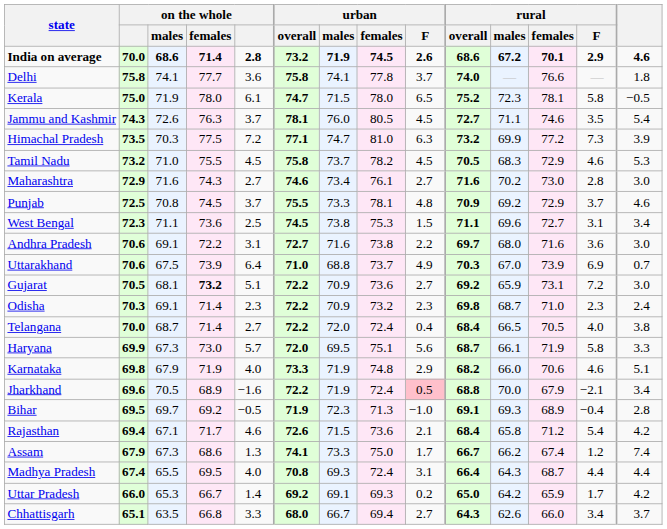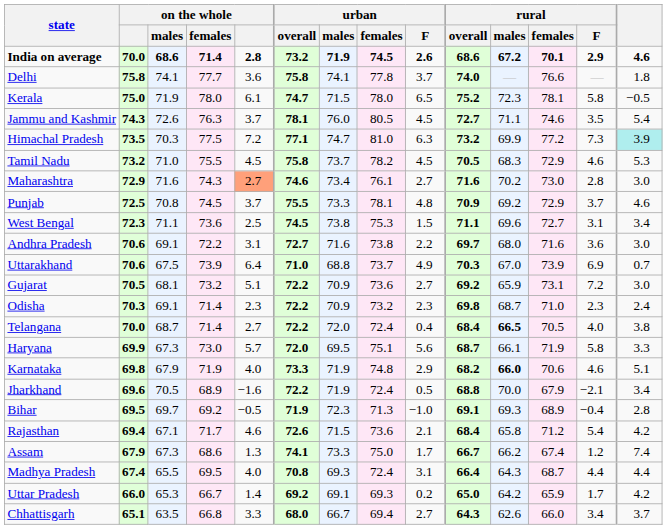(642, 139) no background -> (642, 139) paleturquoise background
(253, 181) no background -> (253, 181) lightsalmon background
(210, 285) bold -> (210, 285) normal
(509, 327) normal -> (509, 327) bold
(509, 368) normal -> (509, 368) bold
(424, 389) pink background -> (424, 389) no background
